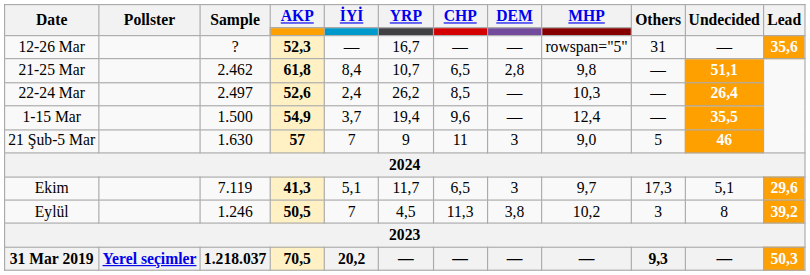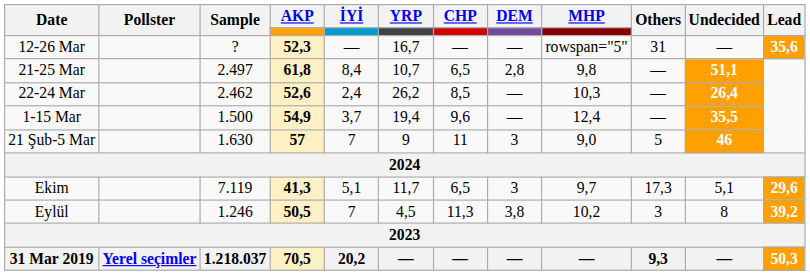(235, 70) 2.462 -> (235, 70) 2.497
(235, 93) 2.497 -> (235, 93) 2.462
